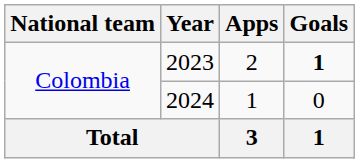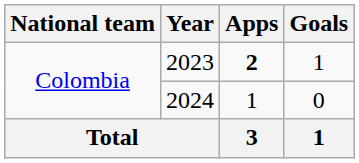(252, 61) normal -> (252, 61) bold
(319, 61) bold -> (319, 61) normal
